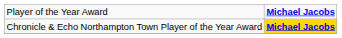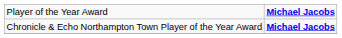(301, 27) gold background -> (301, 27) no background
